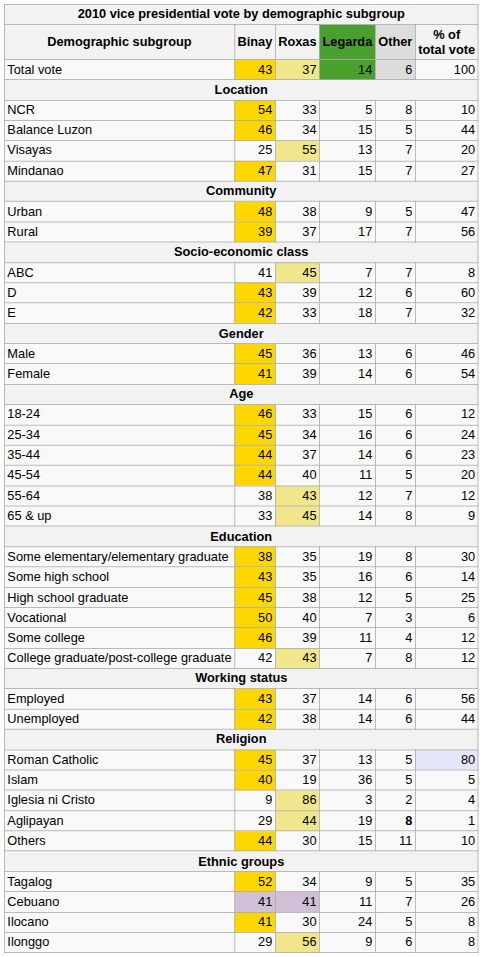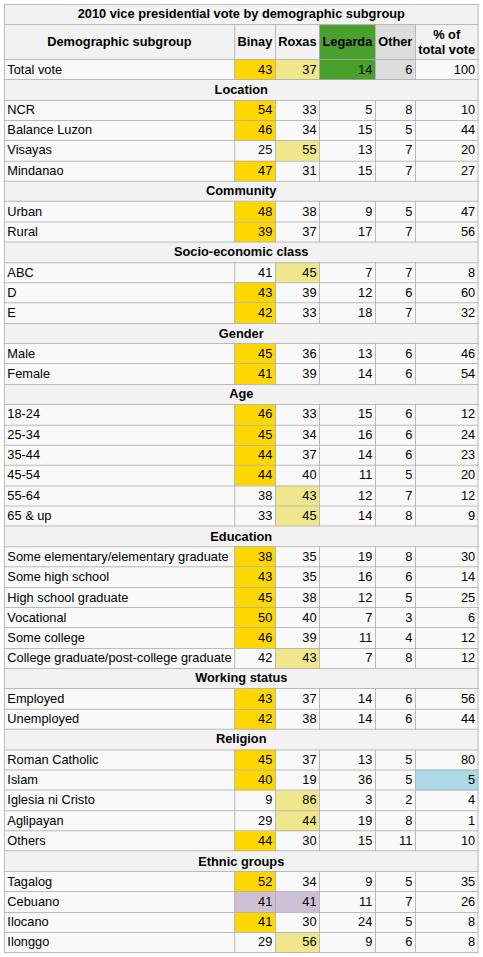(468, 759) lavender background -> (468, 759) no background
(472, 780) no background -> (472, 780) lightblue background
(409, 820) bold -> (409, 820) normal
